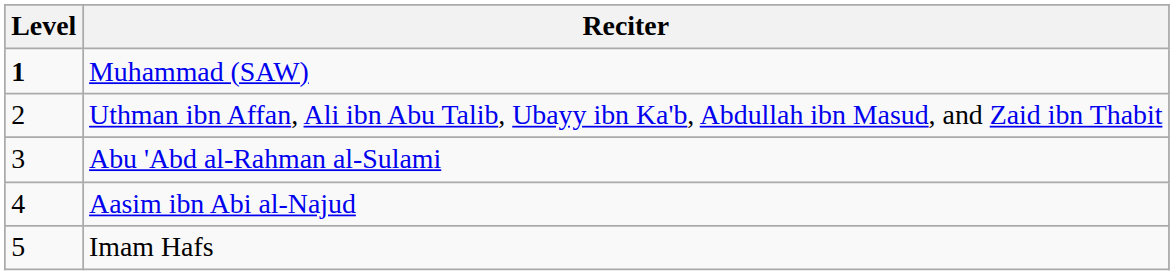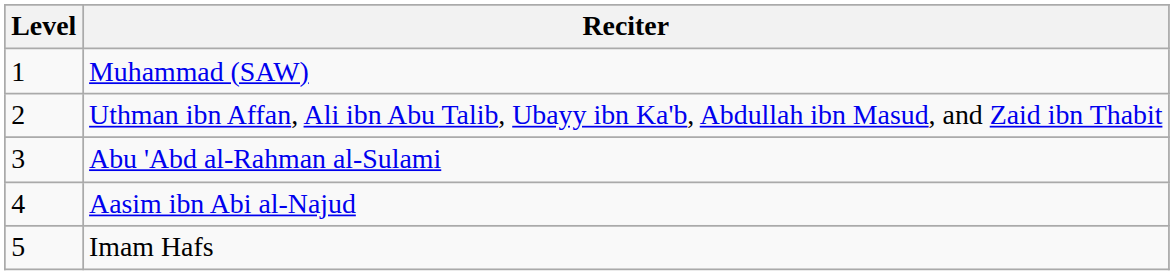(18, 70) bold -> (18, 70) normal
